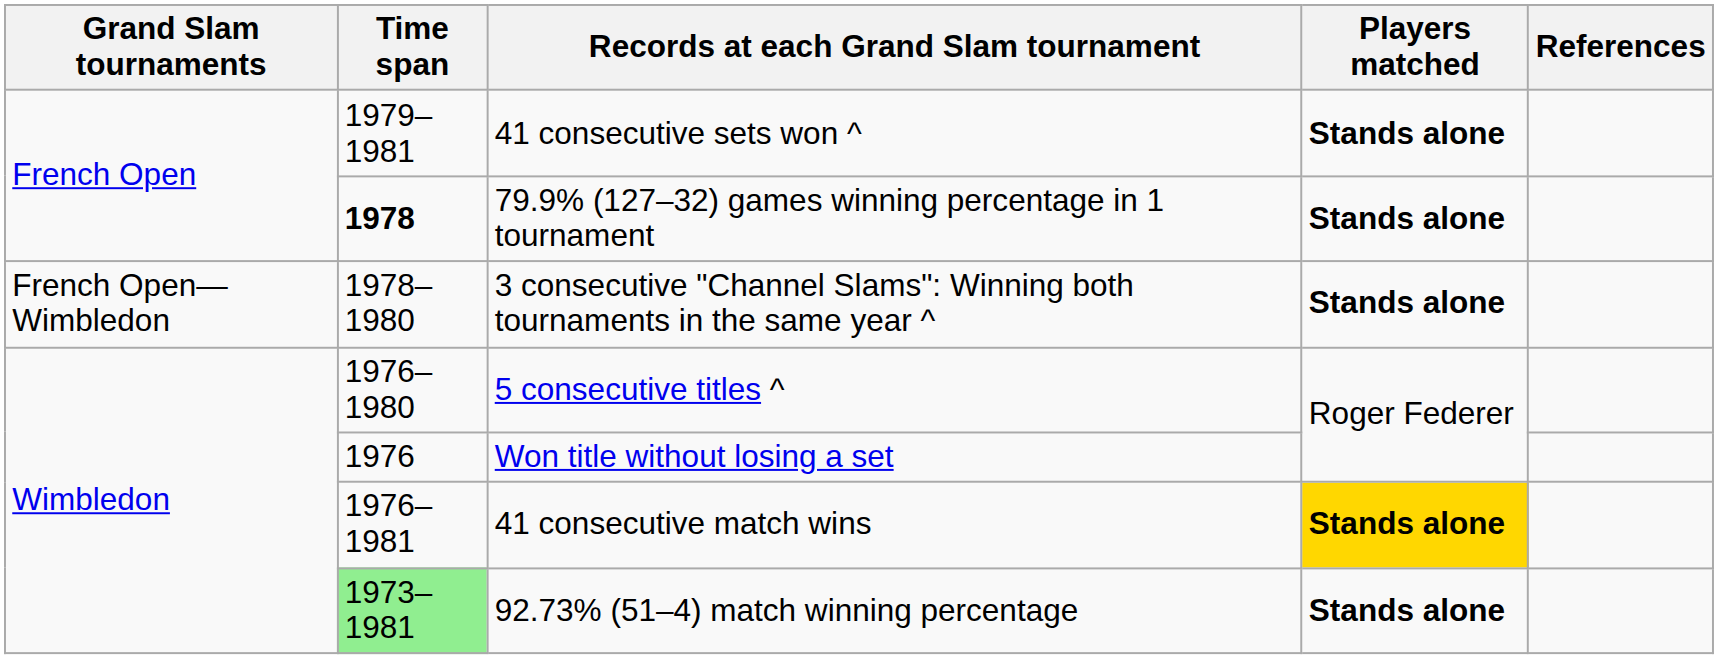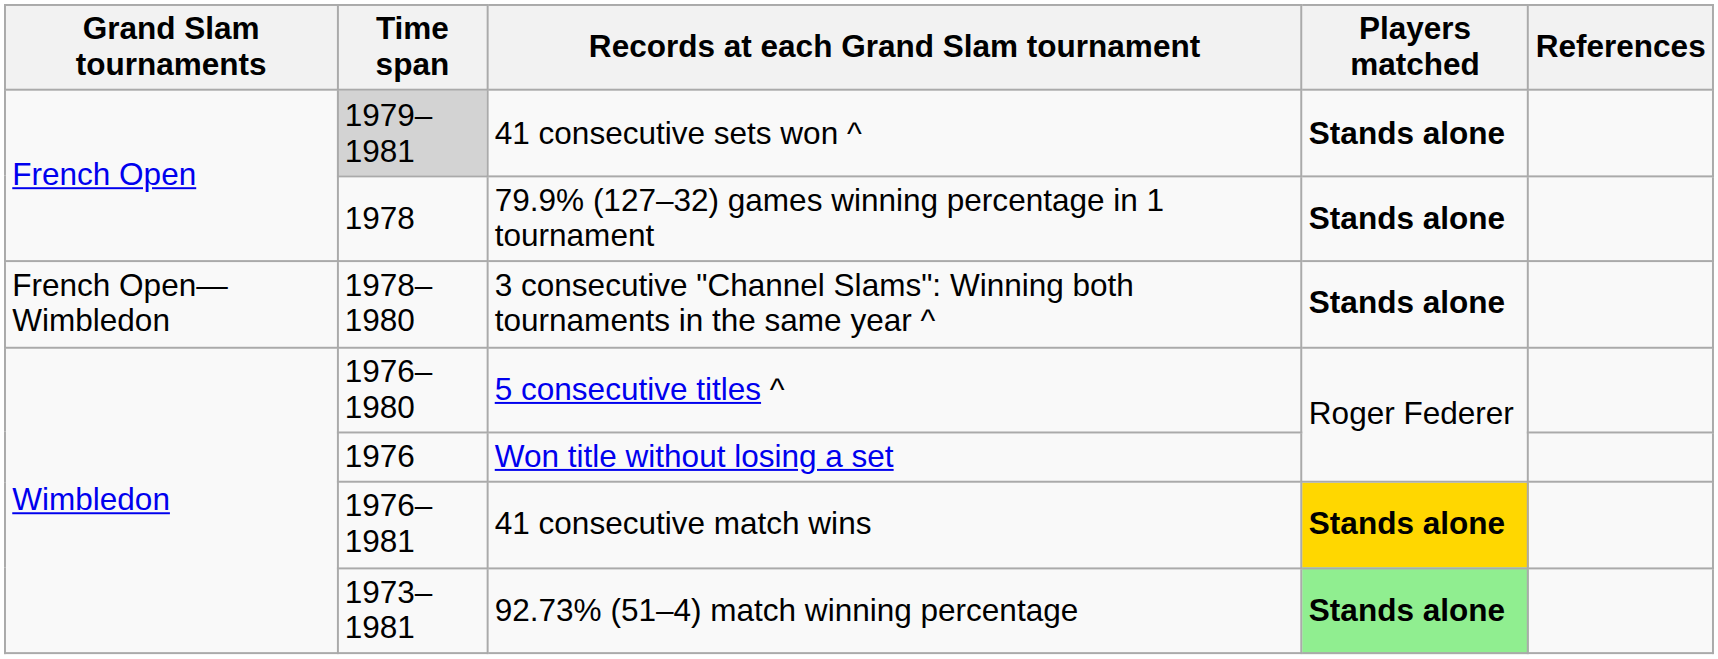(388, 132) no background -> (388, 132) lightgrey background
(380, 218) bold -> (380, 218) normal
(388, 609) lightgreen background -> (388, 609) no background
(1407, 609) no background -> (1407, 609) lightgreen background
